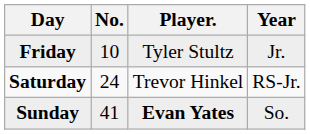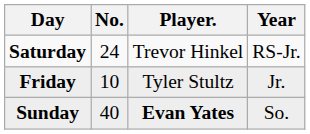rows swapped: (48, 50) <-> (48, 81)
(109, 112) 41 -> (109, 112) 40
